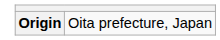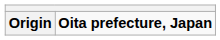(140, 23) normal -> (135, 23) bold
